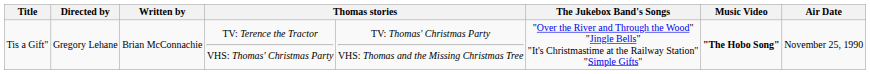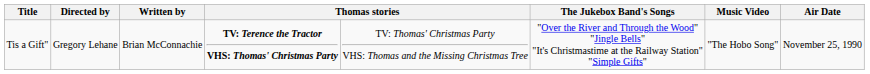(270, 44) normal -> (272, 44) bold
(741, 44) bold -> (743, 44) normal
